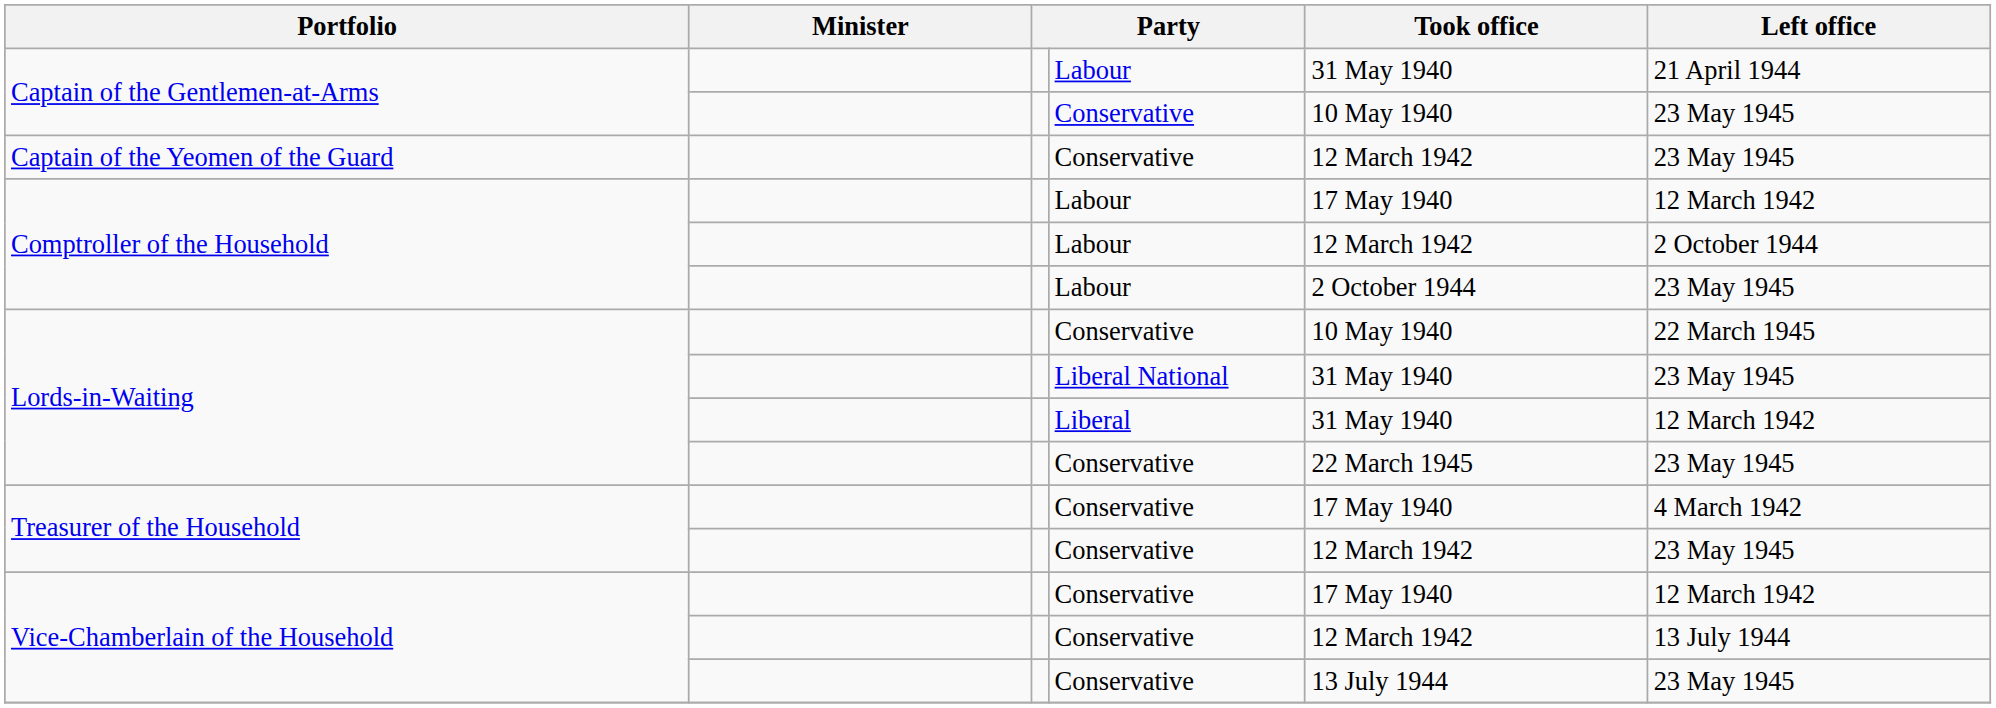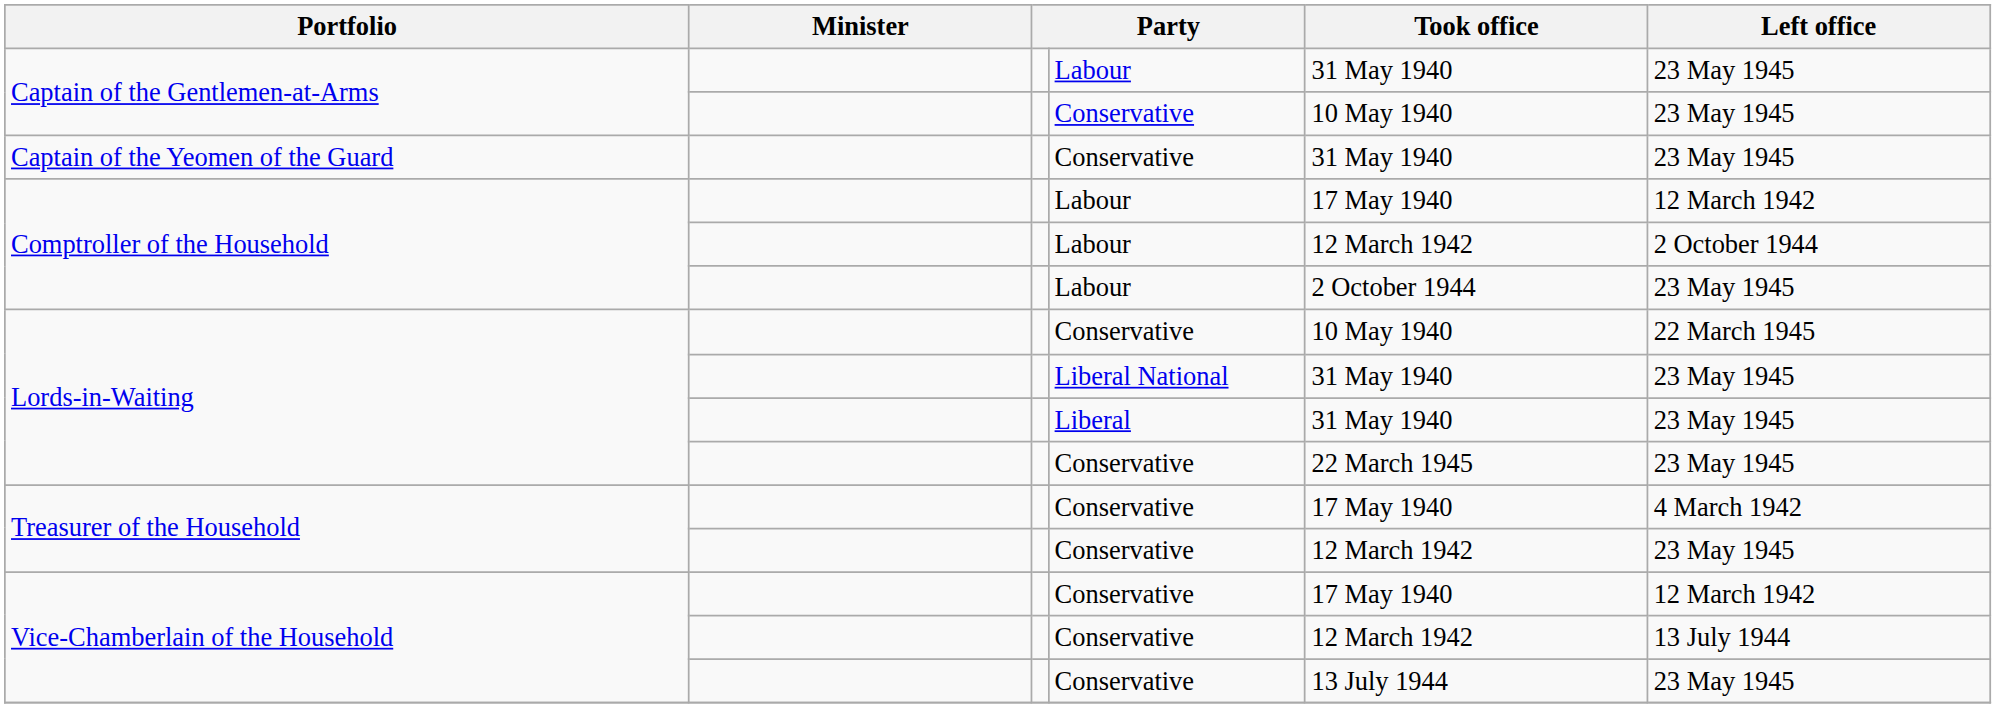(1727, 70) 21 April 1944 -> (1724, 70) 23 May 1945
(1392, 157) 12 March 1942 -> (1382, 157) 31 May 1940
(1734, 418) 12 March 1942 -> (1724, 418) 23 May 1945
